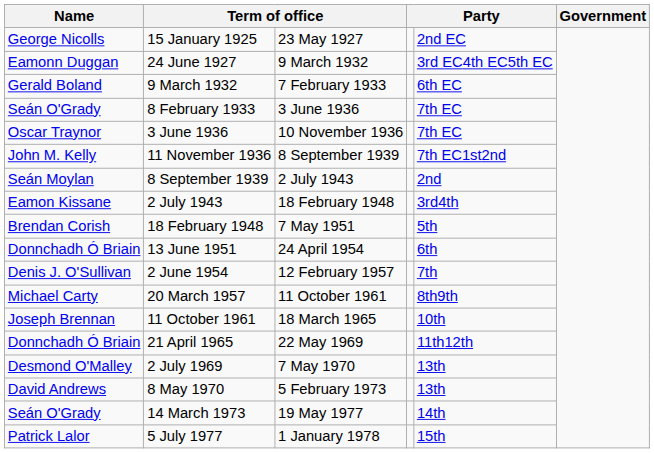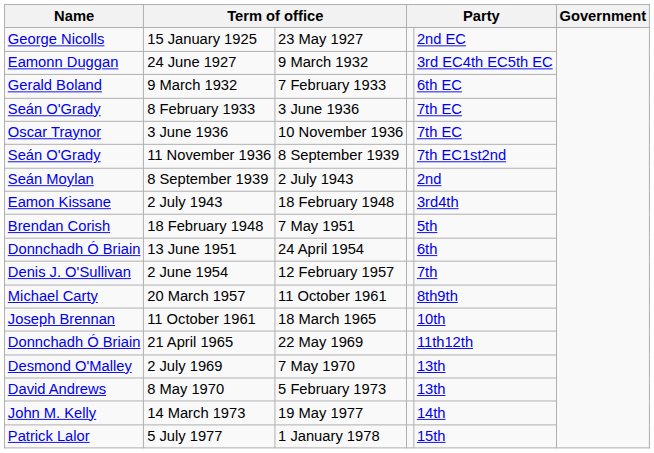(52, 156) John M. Kelly -> (54, 156) Seán O'Grady
(54, 413) Seán O'Grady -> (52, 413) John M. Kelly
